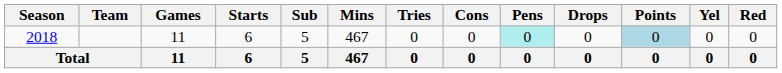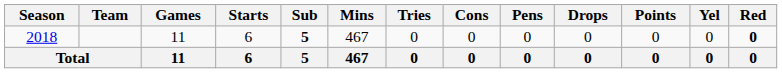(305, 36) normal -> (305, 36) bold
(527, 36) paleturquoise background -> (527, 36) no background
(656, 36) lightblue background -> (656, 36) no background
(753, 36) normal -> (753, 36) bold
